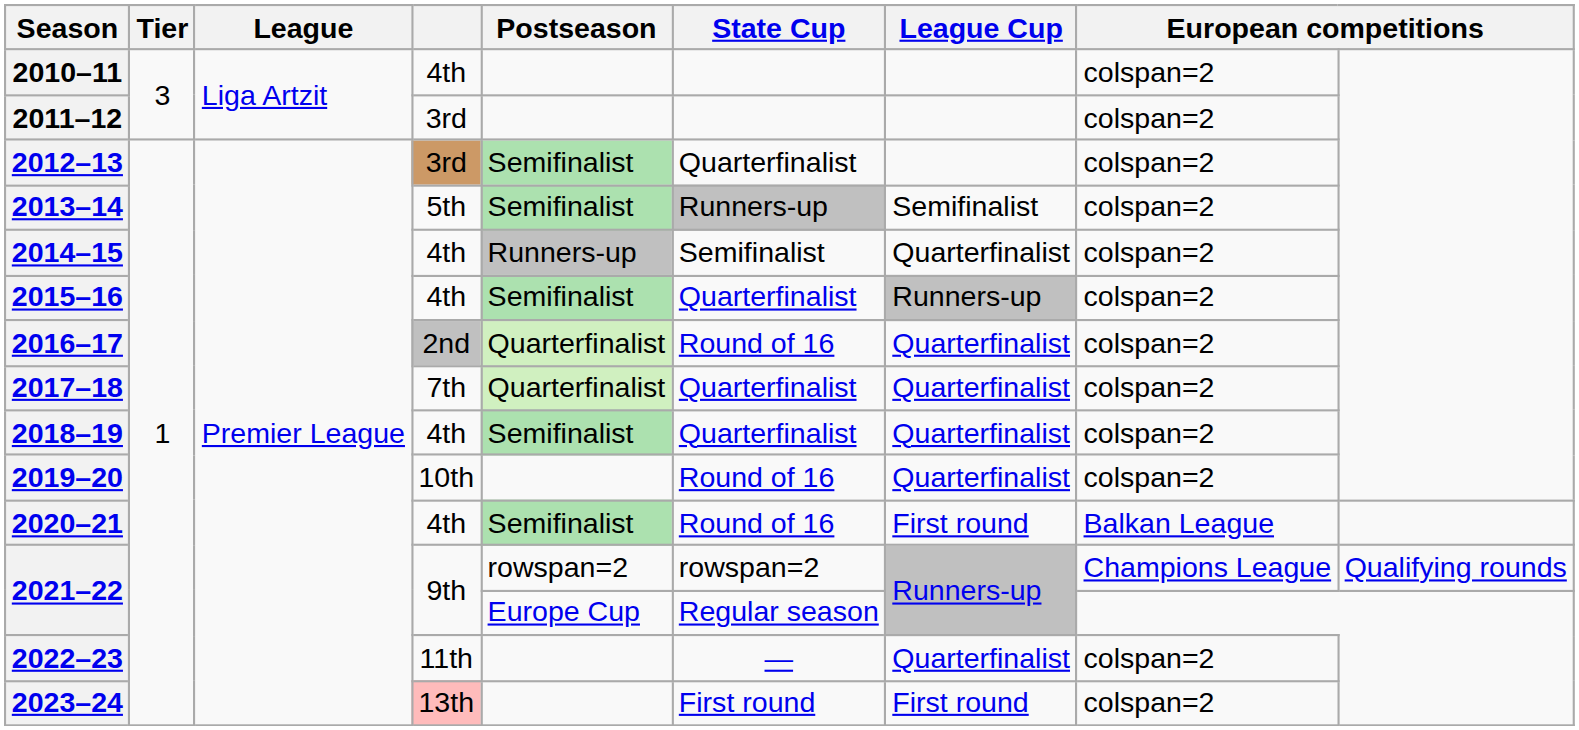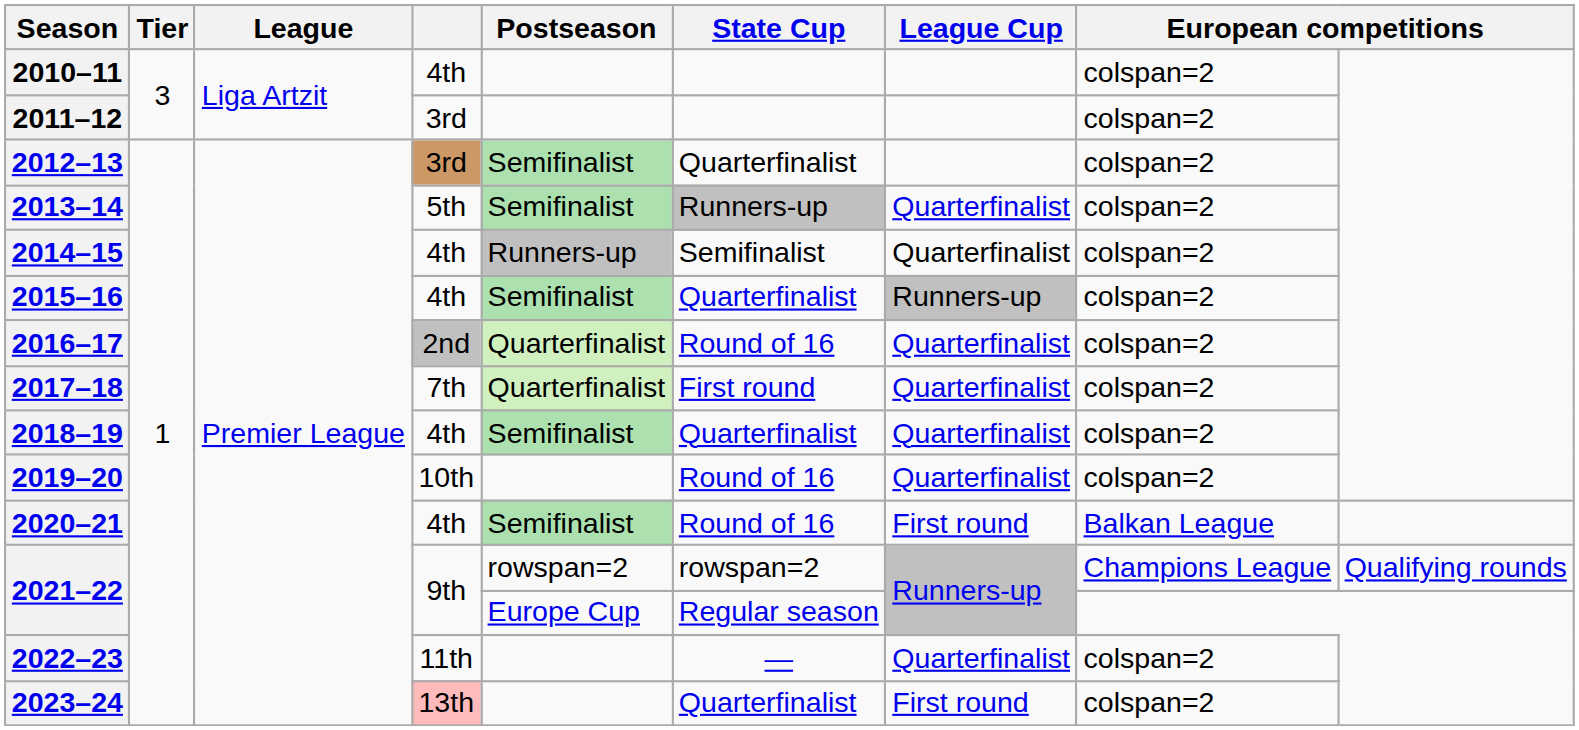(965, 207) Semifinalist -> (981, 207) Quarterfinalist
(768, 387) Quarterfinalist -> (747, 387) First round
(747, 702) First round -> (768, 702) Quarterfinalist
